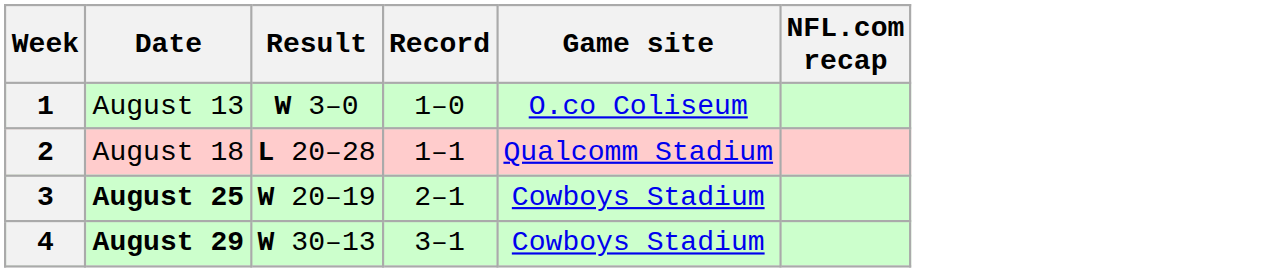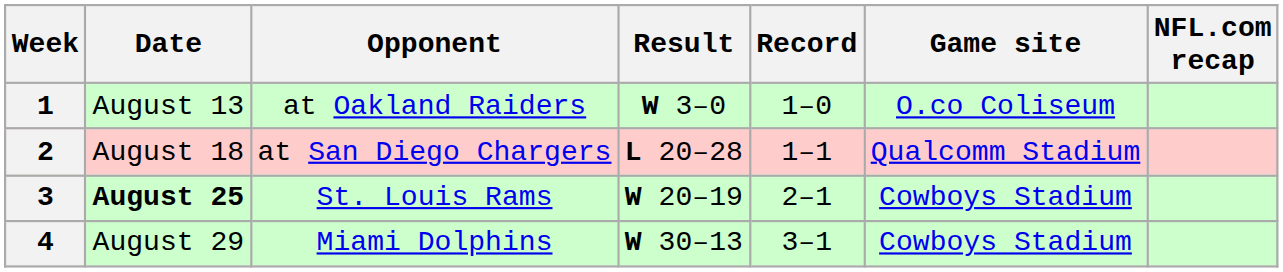+ column: (435, 44)
(168, 243) bold -> (168, 243) normal
